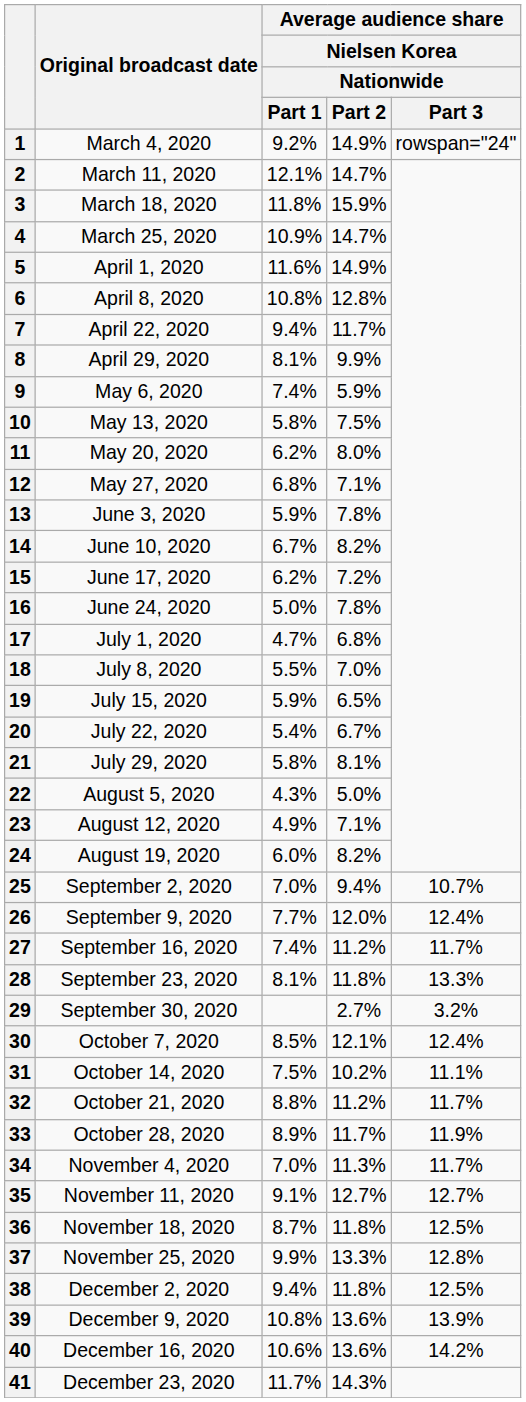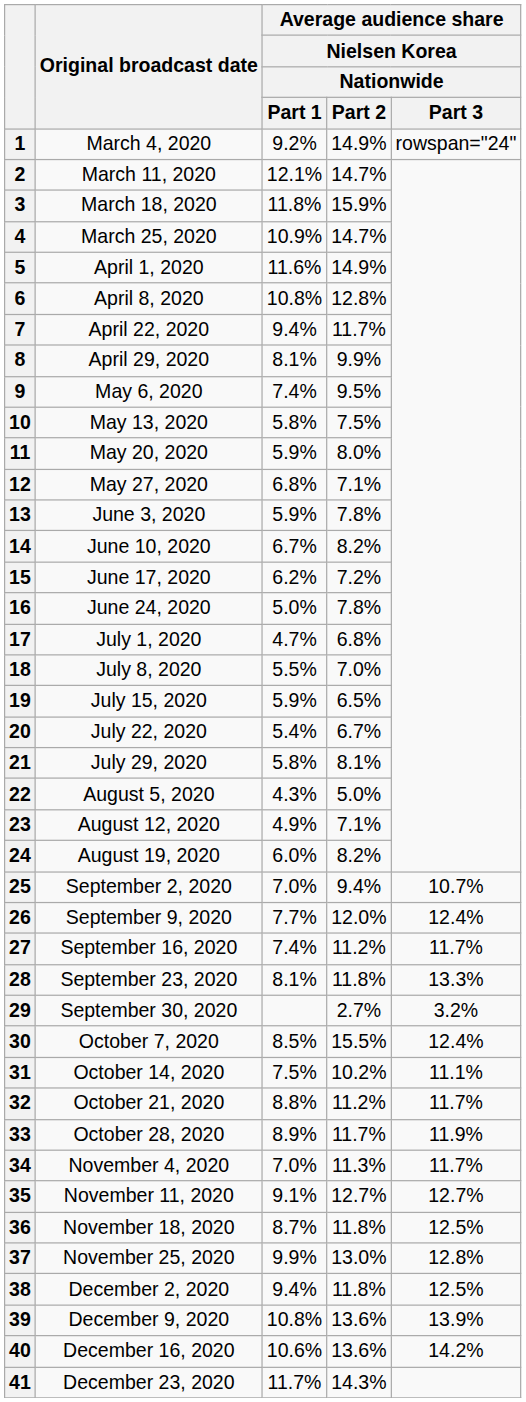(359, 391) 5.9% -> (359, 391) 9.5%
(295, 453) 6.2% -> (295, 453) 5.9%
(359, 1041) 12.1% -> (359, 1041) 15.5%
(359, 1258) 13.3% -> (359, 1258) 13.0%
